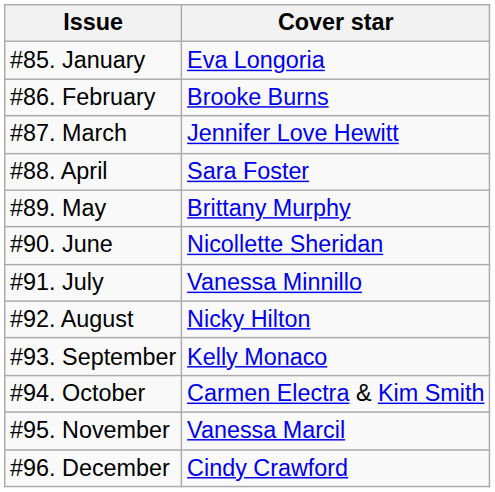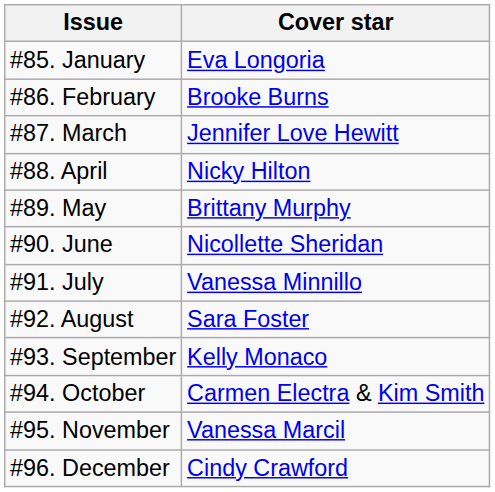(248, 171) Sara Foster -> (249, 171) Nicky Hilton
(249, 319) Nicky Hilton -> (248, 319) Sara Foster
